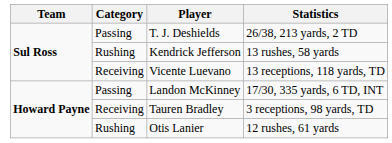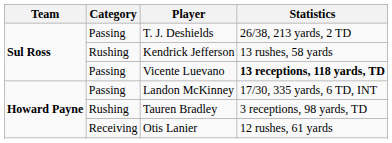(119, 71) Receiving -> (107, 71) Passing
(316, 71) normal -> (312, 71) bold
(119, 109) Receiving -> (109, 109) Rushing
(115, 128) Rushing -> (113, 128) Receiving
